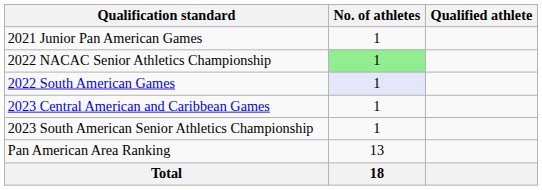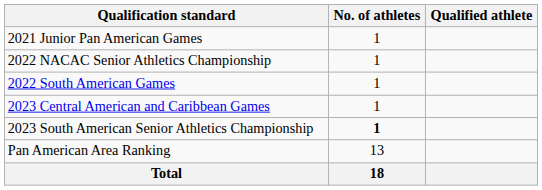(377, 60) lightgreen background -> (377, 60) no background
(377, 83) lavender background -> (377, 83) no background
(377, 128) normal -> (377, 128) bold
